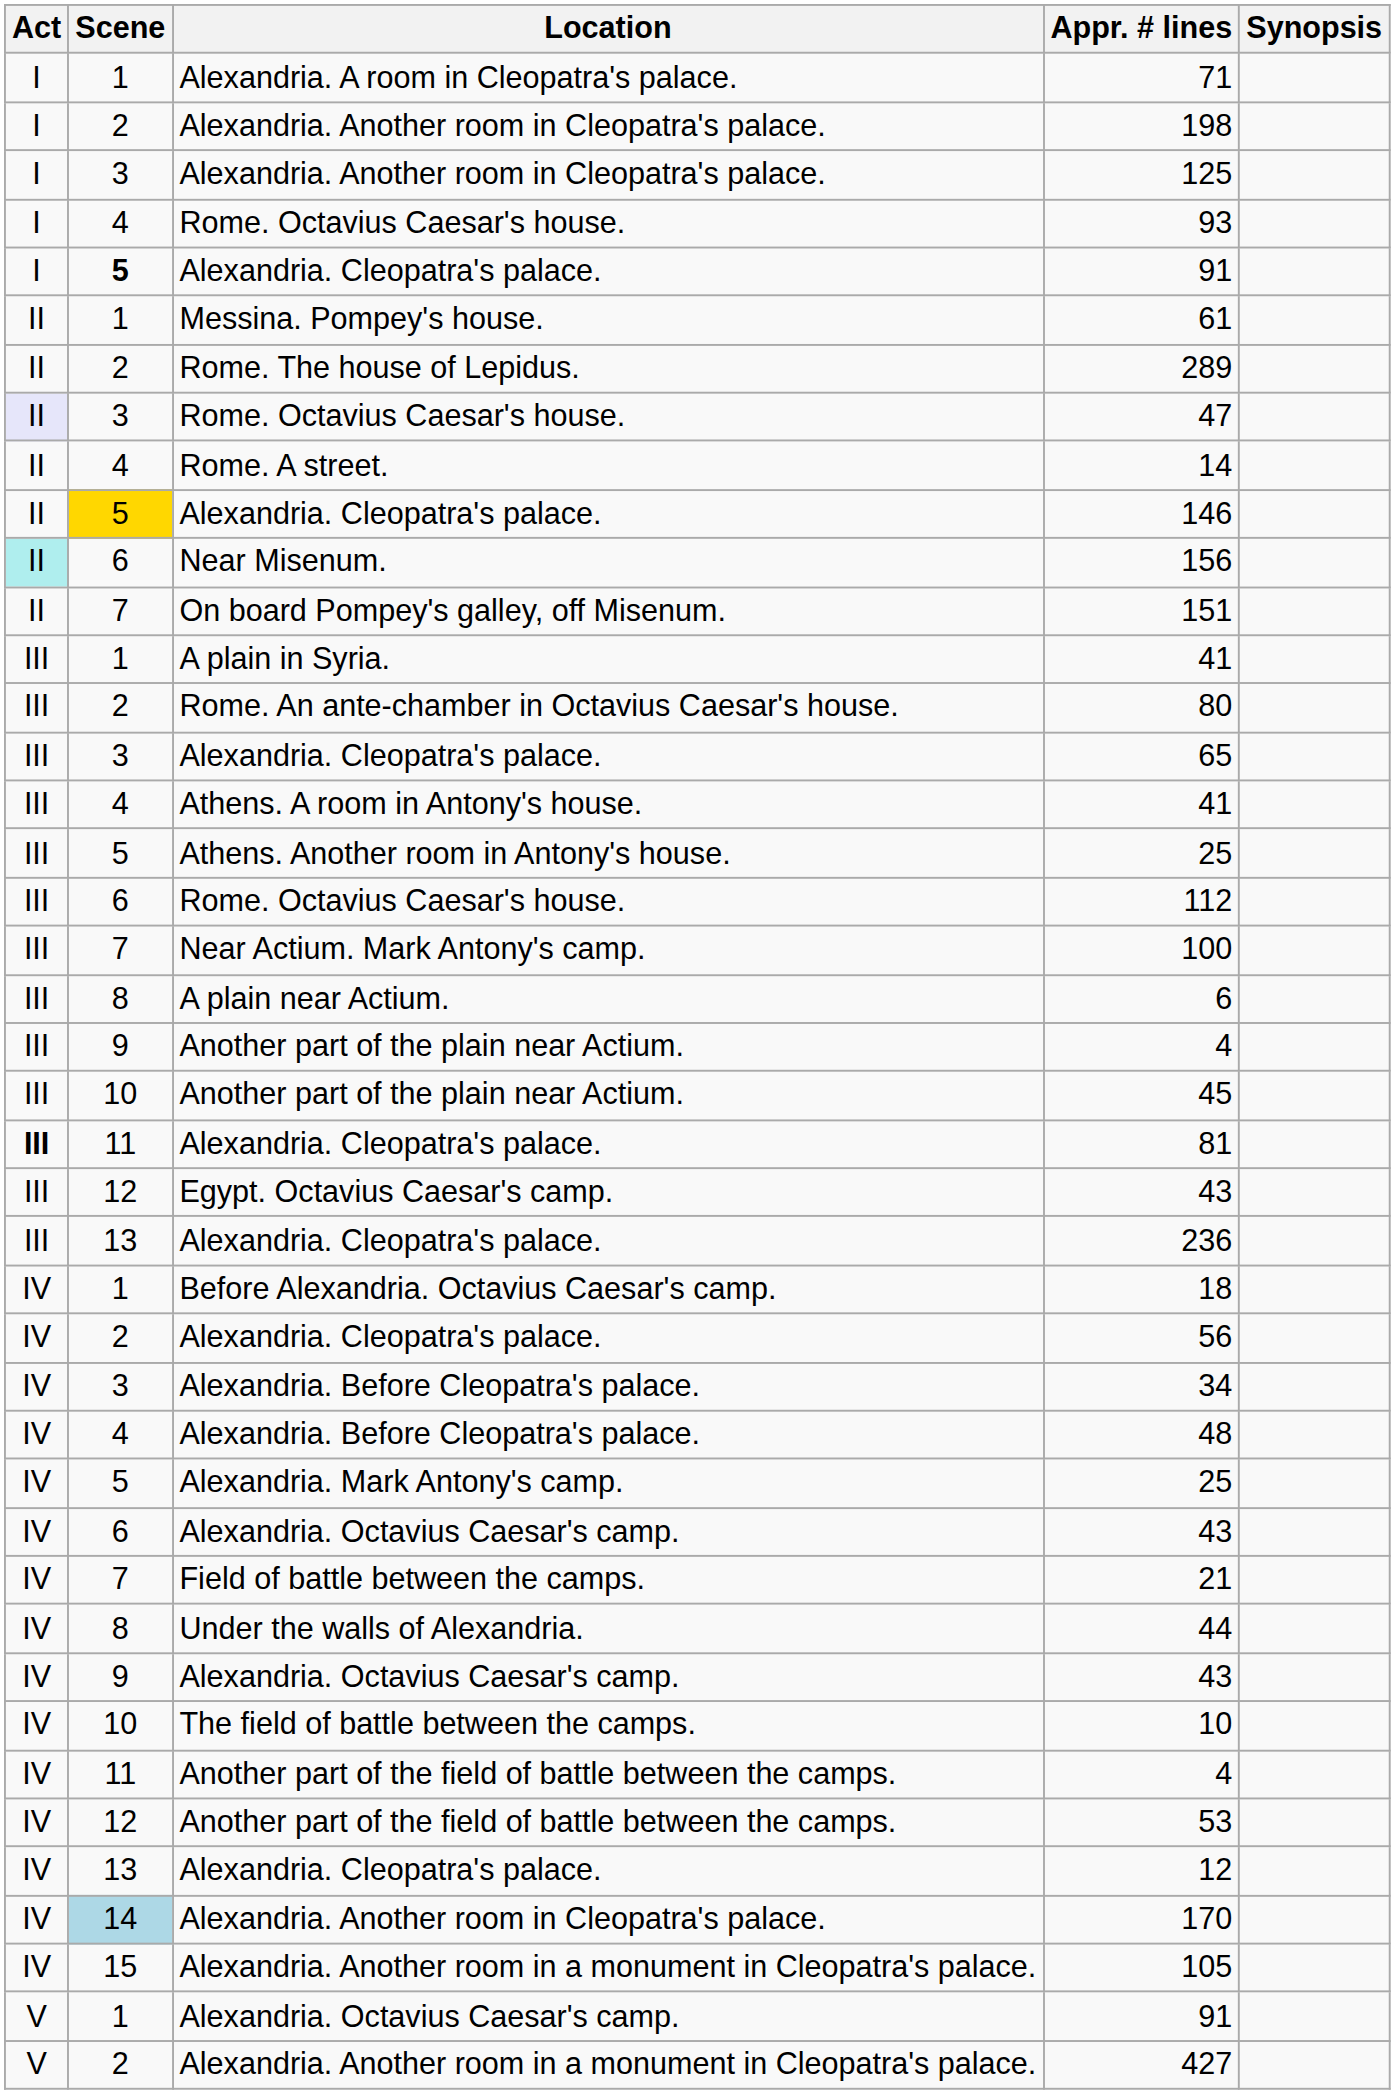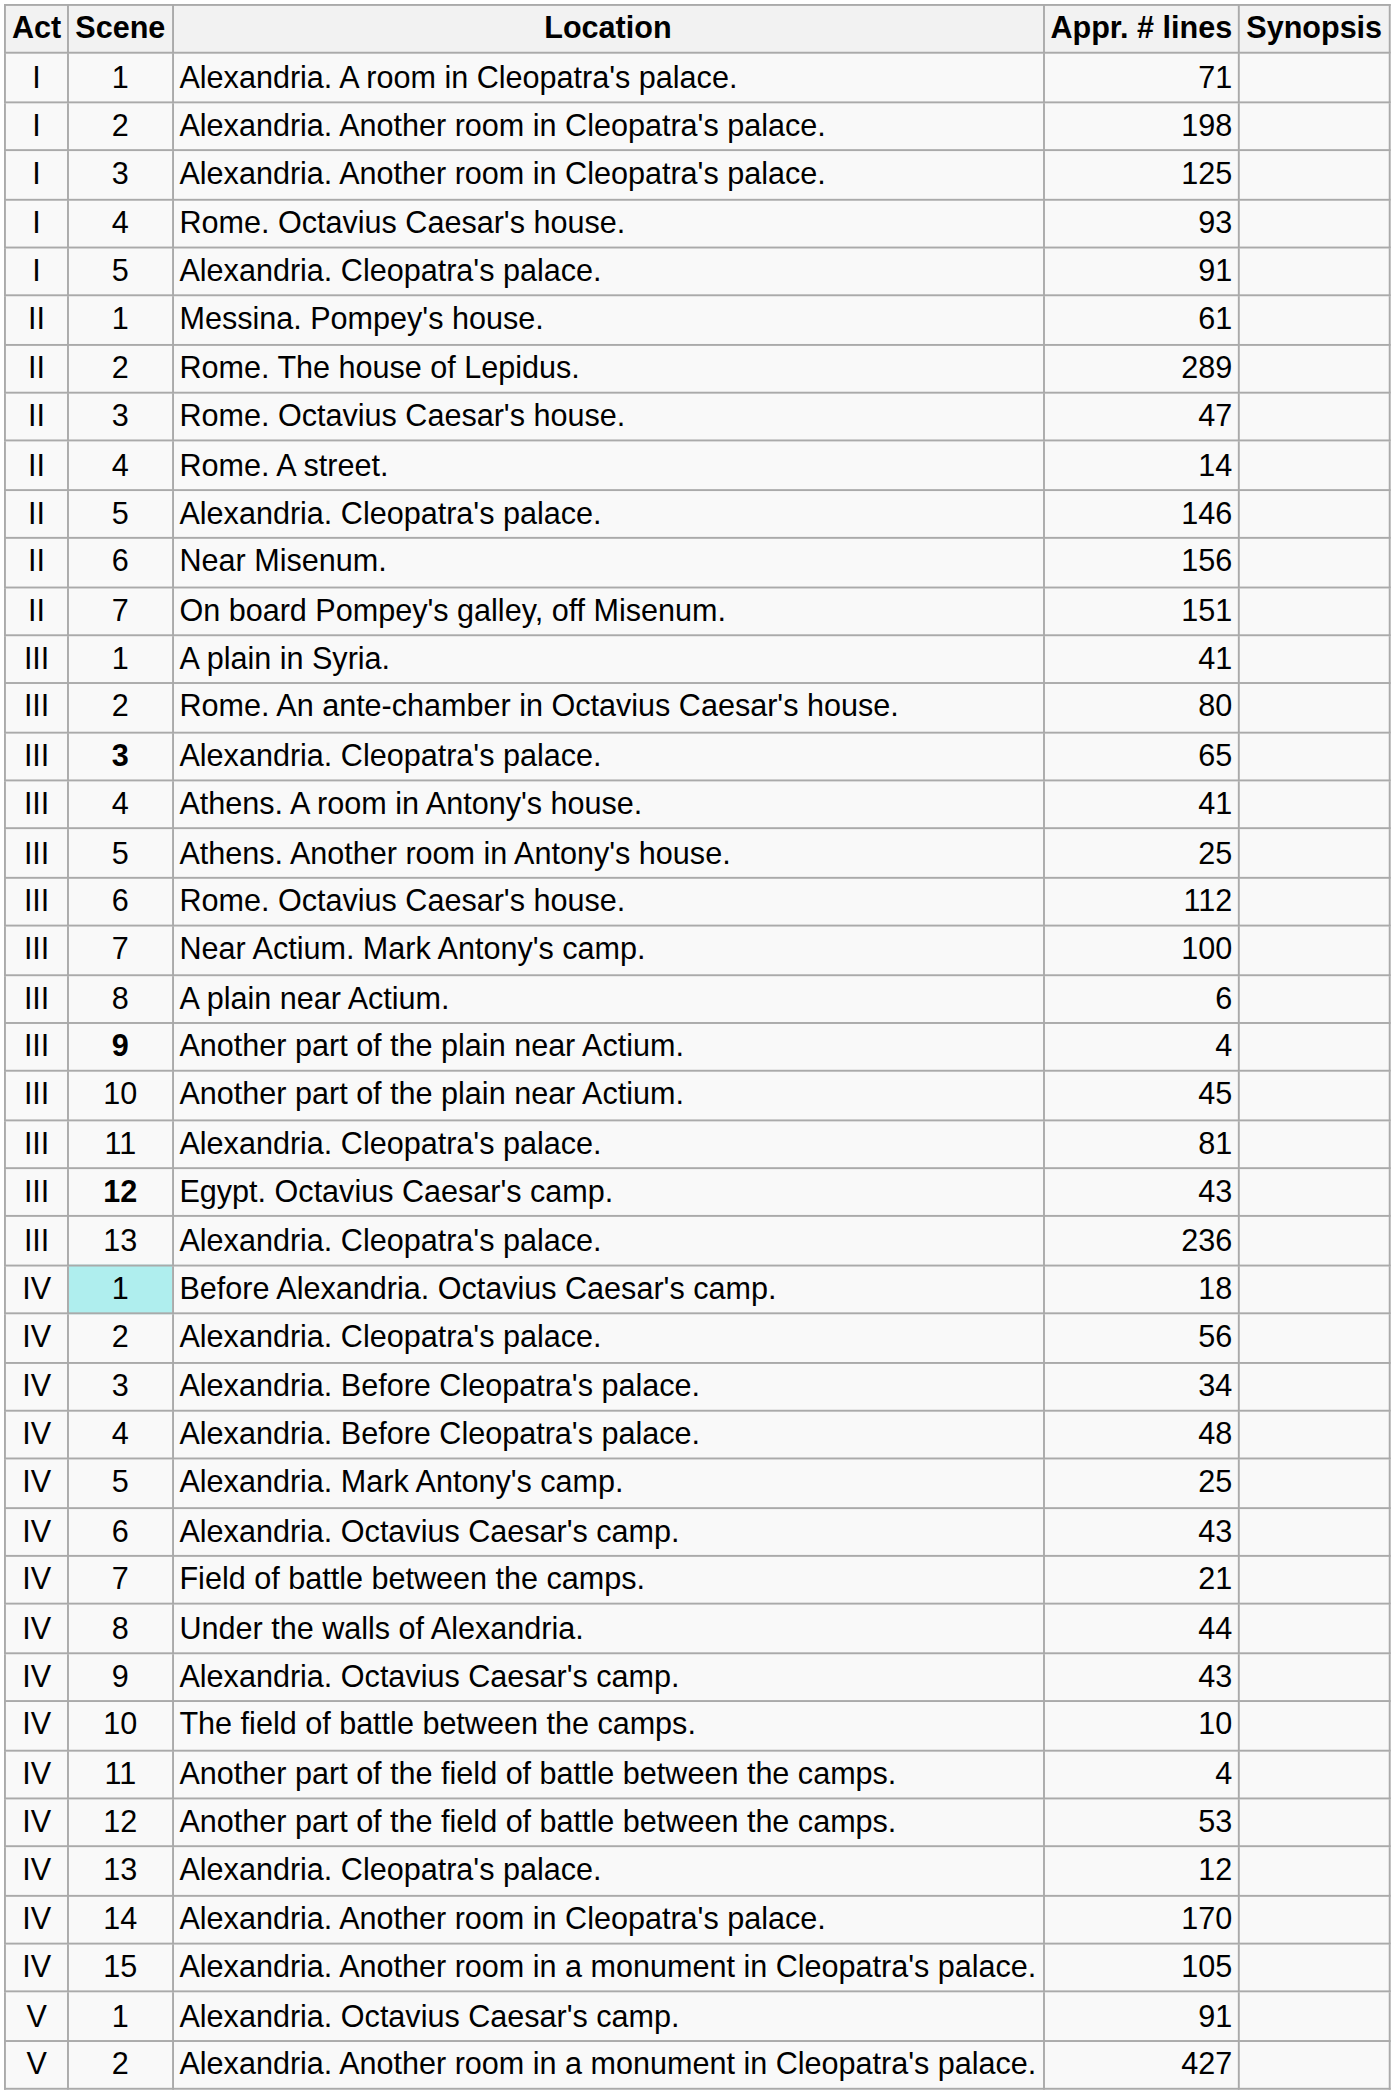(120, 271) bold -> (120, 271) normal
(37, 416) lavender background -> (37, 416) no background
(120, 513) gold background -> (120, 513) no background
(37, 561) paleturquoise background -> (37, 561) no background
(120, 755) normal -> (120, 755) bold
(120, 1046) normal -> (120, 1046) bold
(37, 1143) bold -> (37, 1143) normal
(120, 1191) normal -> (120, 1191) bold
(120, 1288) no background -> (120, 1288) paleturquoise background
(120, 1918) lightblue background -> (120, 1918) no background
